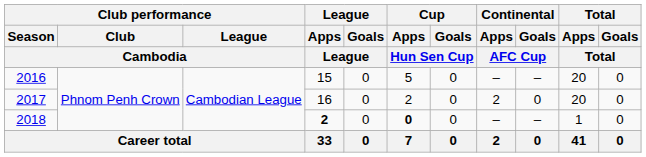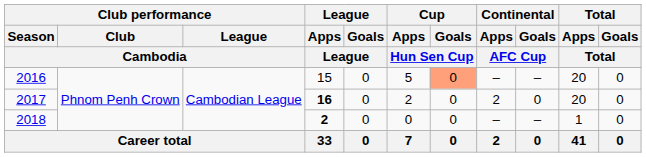(453, 78) no background -> (453, 78) lightsalmon background
(324, 99) normal -> (324, 99) bold
(409, 120) bold -> (409, 120) normal
